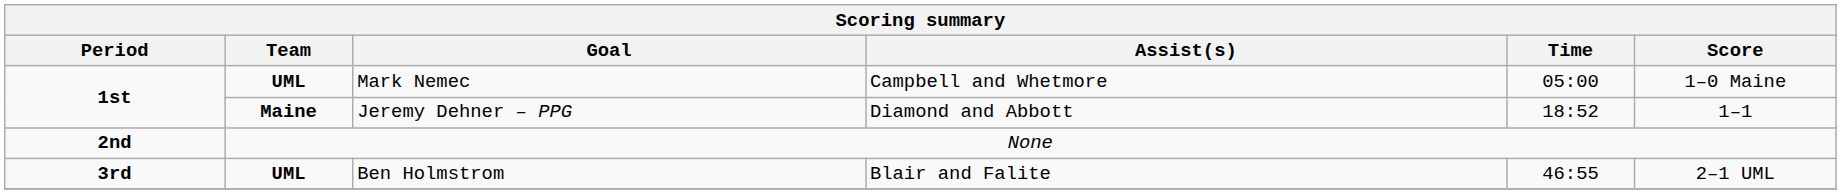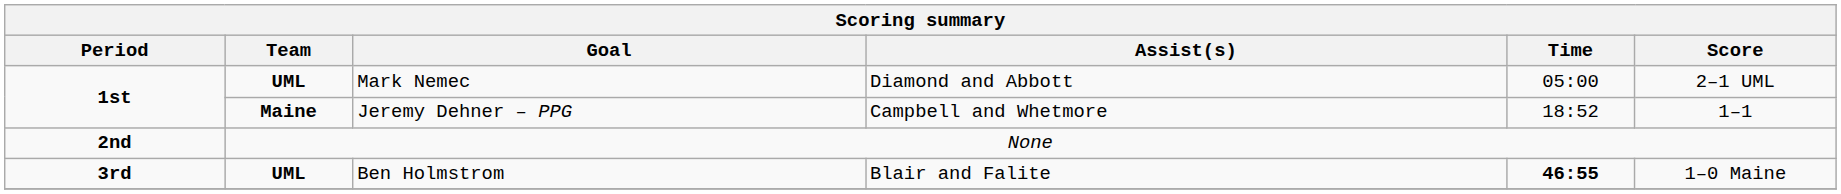(989, 82) Campbell and Whetmore -> (972, 82) Diamond and Abbott
(1735, 82) 1–0 Maine -> (1735, 82) 2–1 UML
(972, 112) Diamond and Abbott -> (989, 112) Campbell and Whetmore
(1570, 174) normal -> (1570, 174) bold
(1735, 174) 2–1 UML -> (1735, 174) 1–0 Maine
